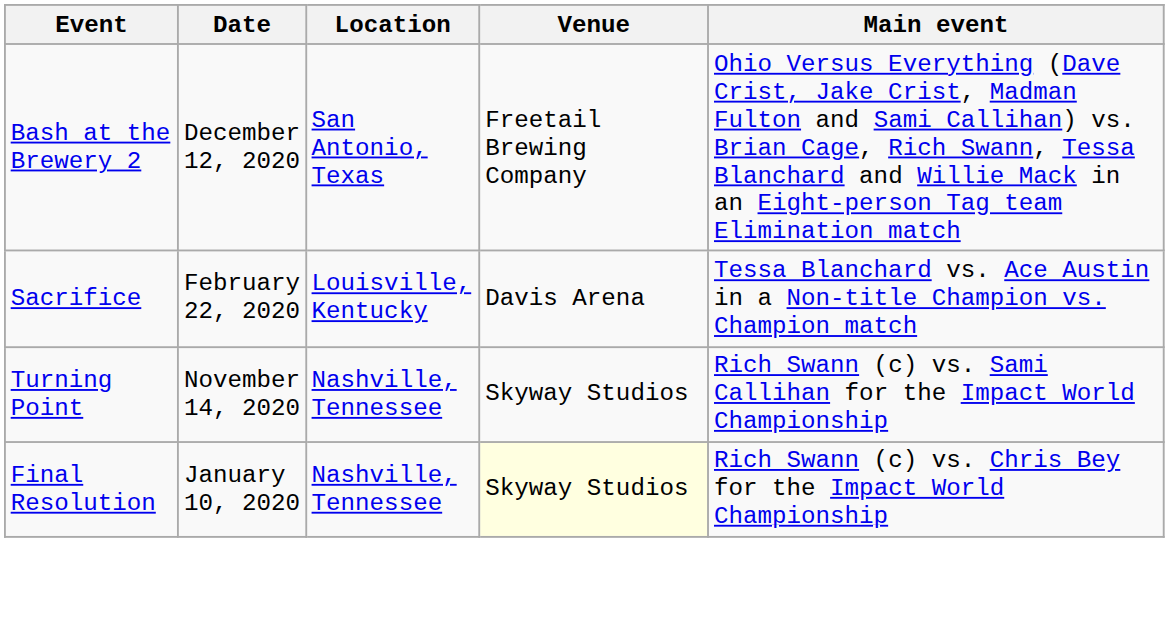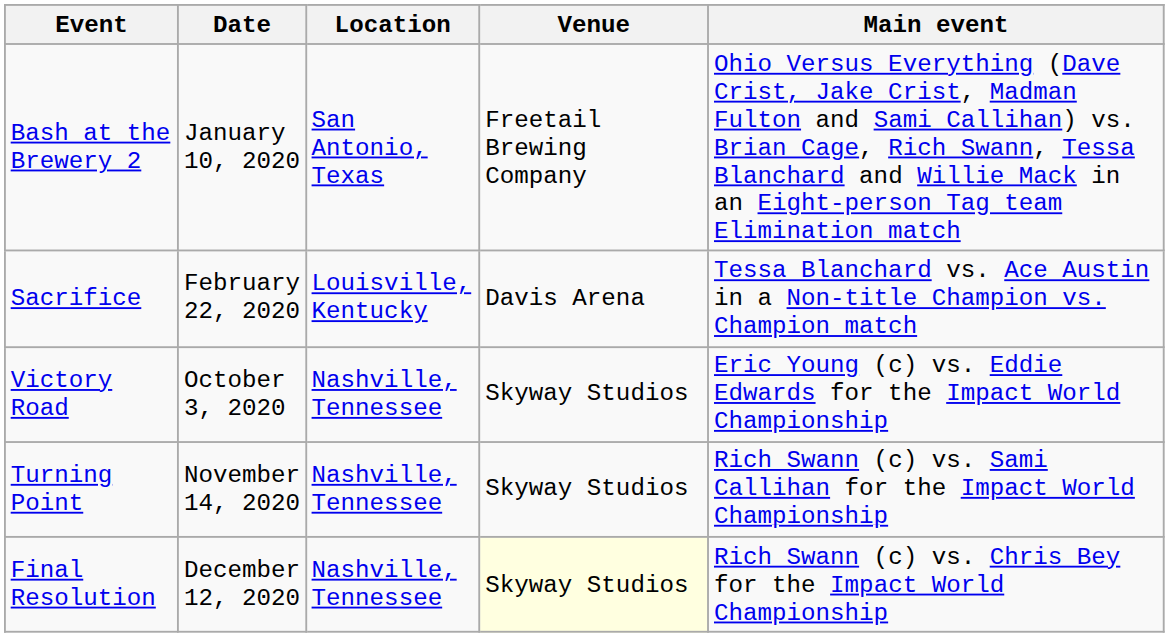(242, 148) December 12, 2020 -> (242, 148) January 10, 2020
+ row: (61, 394)
(242, 489) January 10, 2020 -> (242, 584) December 12, 2020
